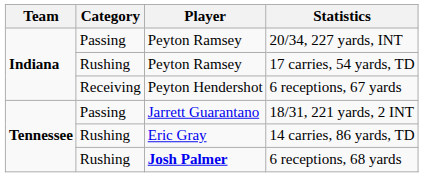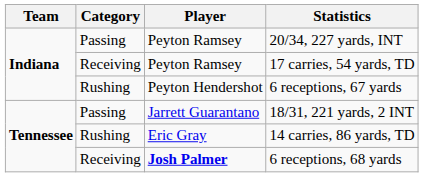(105, 64) Rushing -> (110, 64) Receiving
(110, 88) Receiving -> (105, 88) Rushing
(105, 159) Rushing -> (110, 159) Receiving
